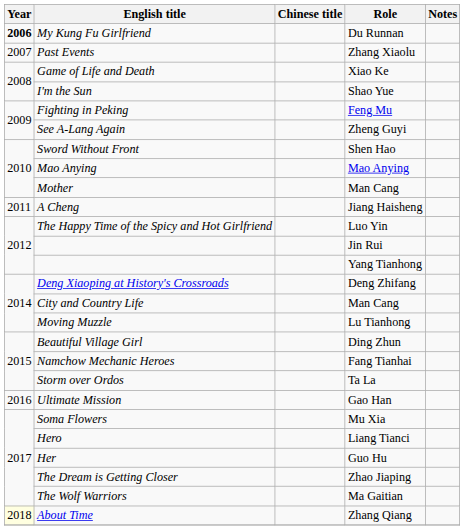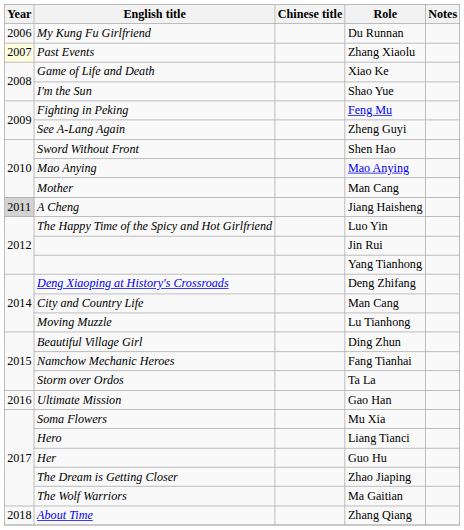(19, 33) bold -> (19, 33) normal
(19, 52) no background -> (19, 52) lightyellow background
(19, 206) no background -> (19, 206) lightgrey background
(19, 515) lightyellow background -> (19, 515) no background
